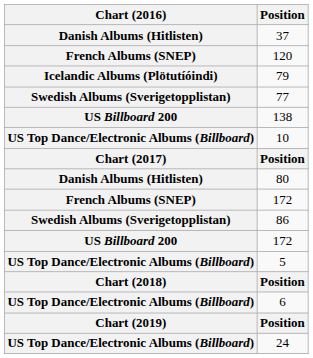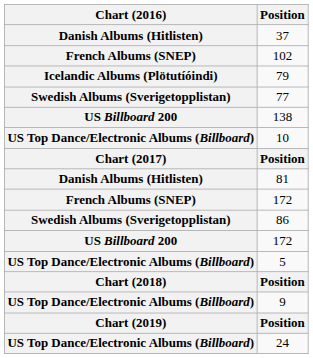(282, 55) 120 -> (282, 55) 102
(282, 179) 80 -> (282, 179) 81
(282, 302) 6 -> (282, 302) 9
